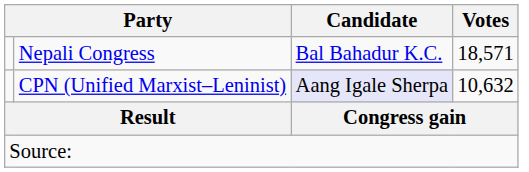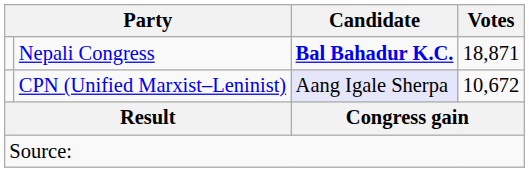(369, 53) normal -> (375, 53) bold
(486, 53) 18,571 -> (491, 53) 18,871
(486, 85) 10,632 -> (491, 85) 10,672
